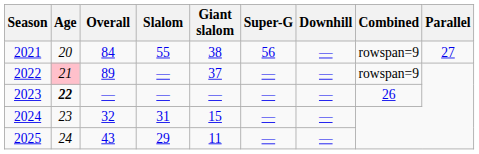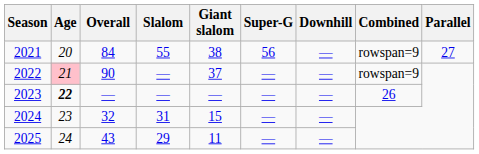(108, 73) 89 -> (108, 73) 90
